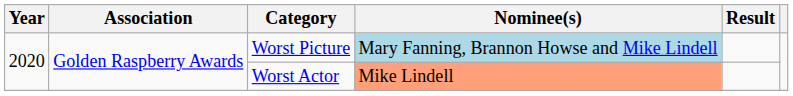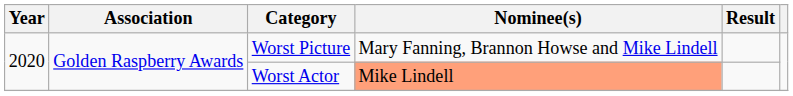(538, 47) lightblue background -> (538, 47) no background
